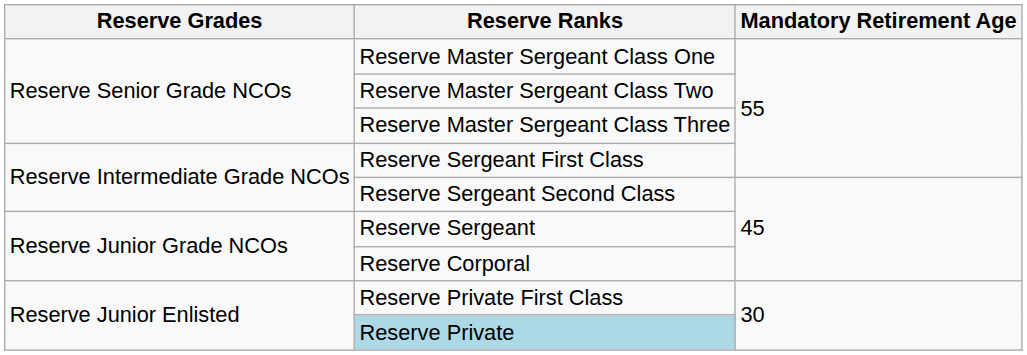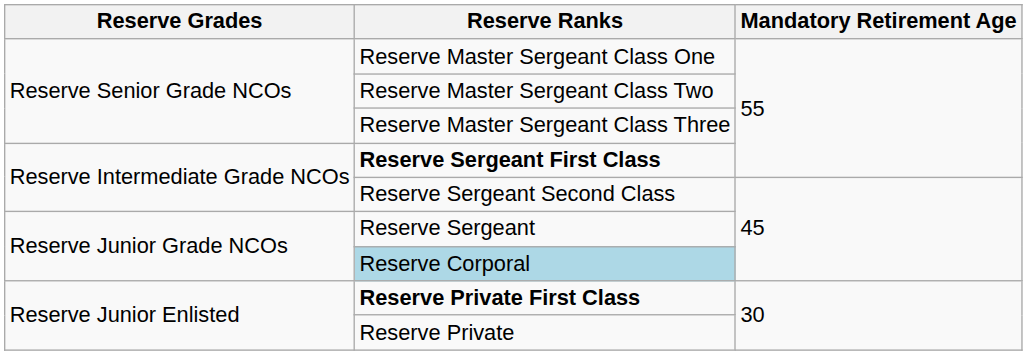(502, 159) normal -> (510, 159) bold
(445, 263) no background -> (445, 263) lightblue background
(491, 297) normal -> (500, 297) bold
(437, 332) lightblue background -> (437, 332) no background
